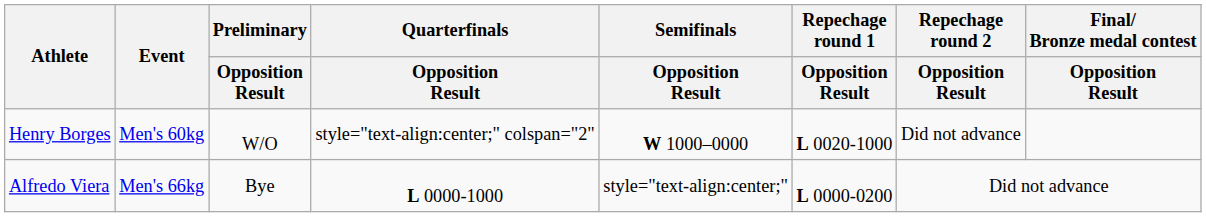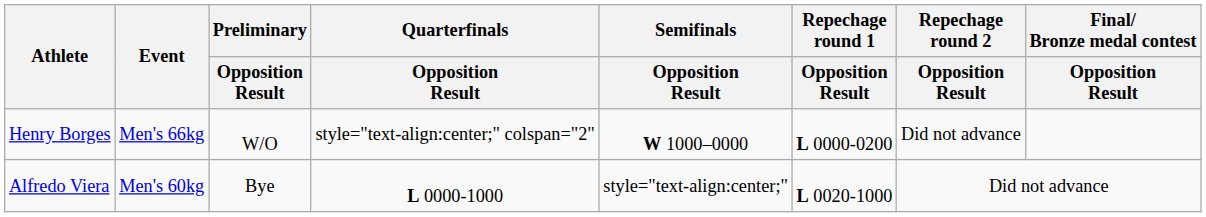(162, 134) Men's 60kg -> (162, 134) Men's 66kg
(845, 145) L 0020-1000 -> (845, 145) L 0000-0200
(162, 186) Men's 66kg -> (162, 186) Men's 60kg
(845, 196) L 0000-0200 -> (845, 196) L 0020-1000
